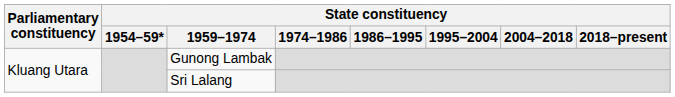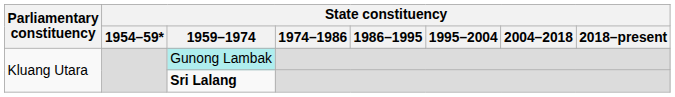(221, 59) no background -> (221, 59) paleturquoise background
(201, 80) normal -> (203, 80) bold
